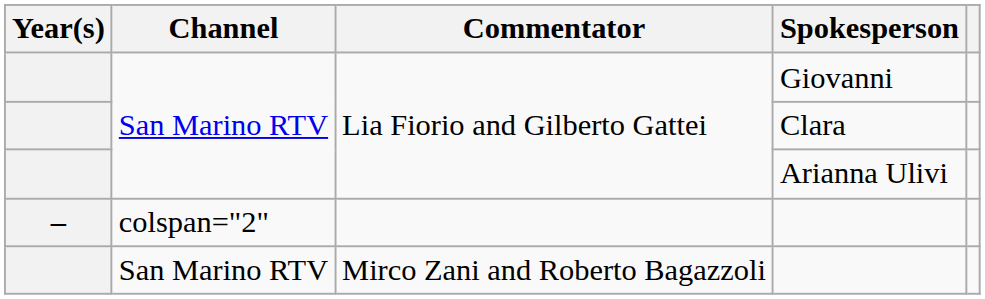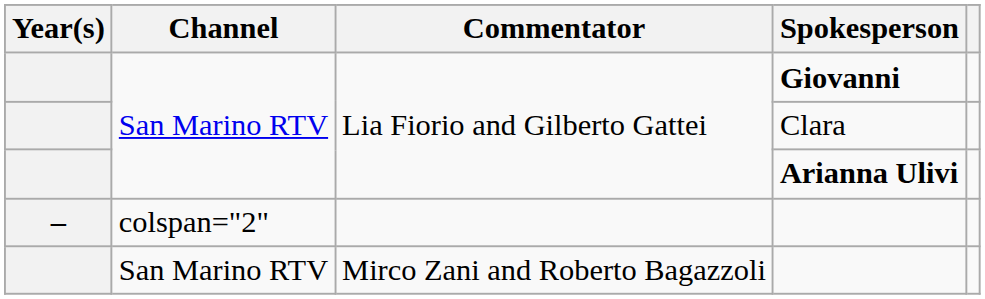(836, 76) normal -> (840, 76) bold
(864, 173) normal -> (869, 173) bold
